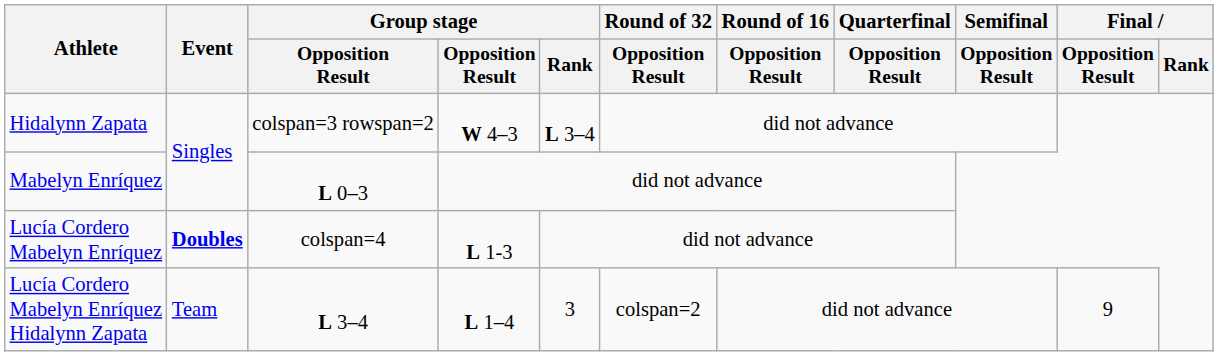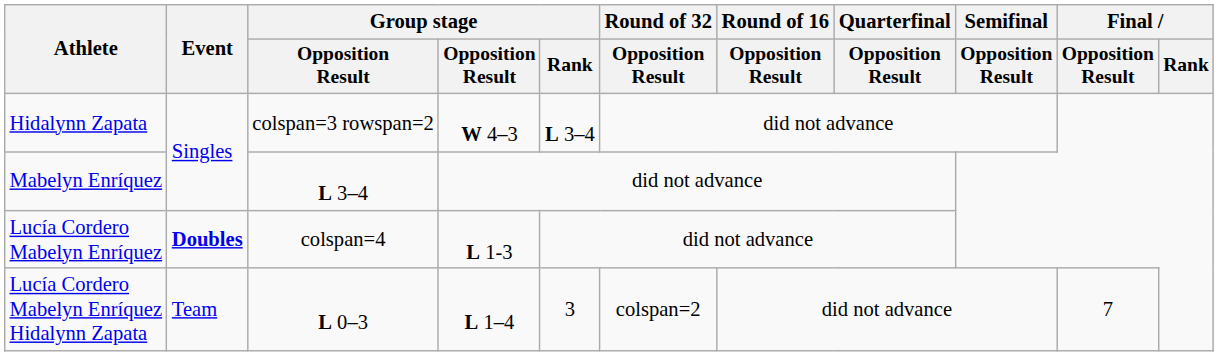(343, 193) L 0–3 -> (343, 193) L 3–4
(343, 322) L 3–4 -> (343, 322) L 0–3
(1108, 309) 9 -> (1108, 309) 7
